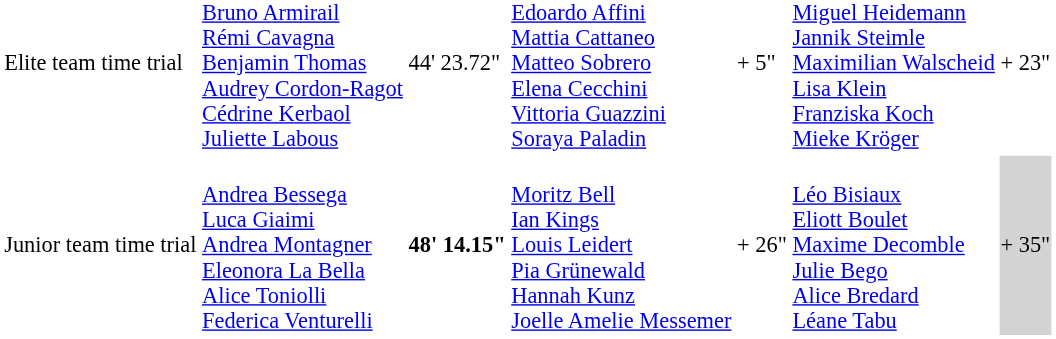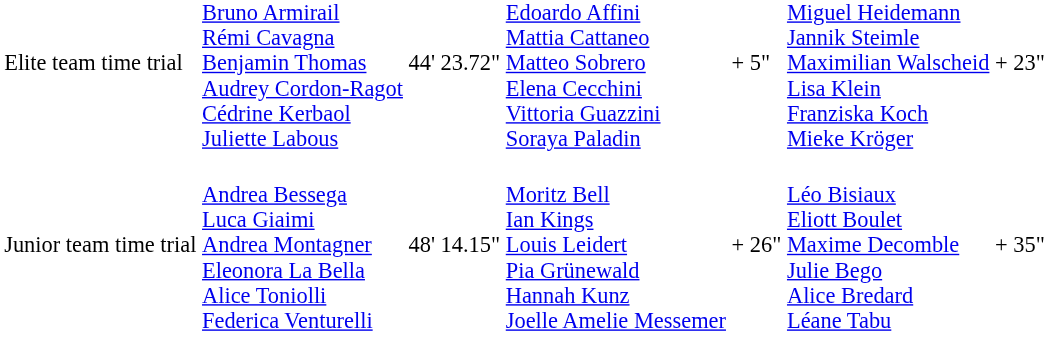(457, 245) bold -> (454, 245) normal
(1025, 245) lightgrey background -> (1020, 245) no background
